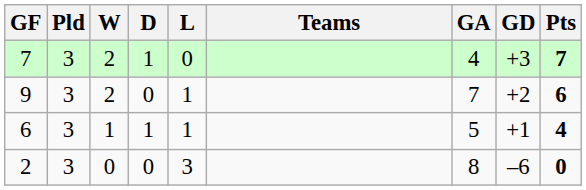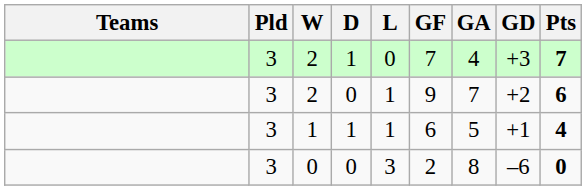columns swapped: (329, 22) <-> (26, 22)
